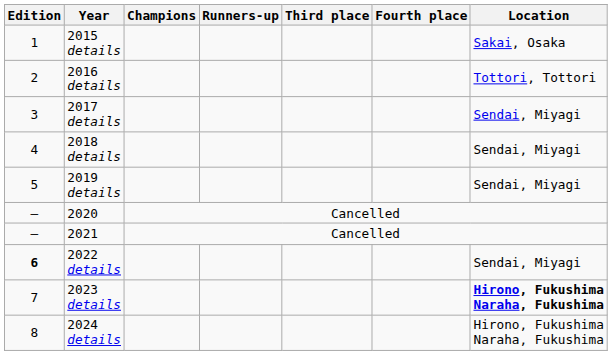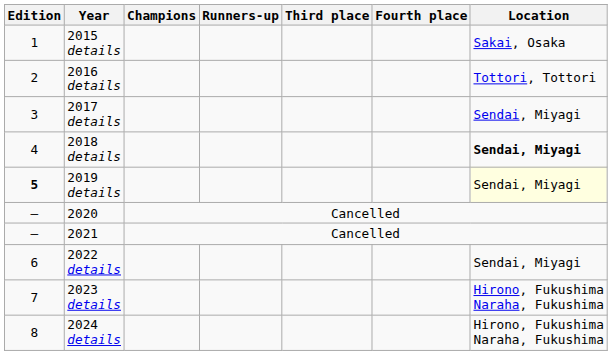(527, 149) normal -> (527, 149) bold
(34, 185) normal -> (34, 185) bold
(527, 185) no background -> (527, 185) lightyellow background
(34, 262) bold -> (34, 262) normal
(539, 297) bold -> (539, 297) normal
